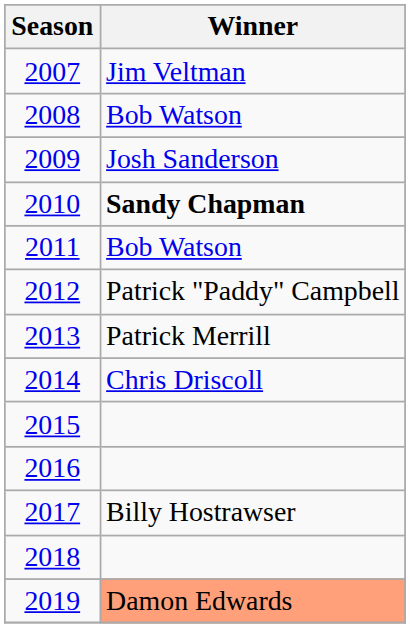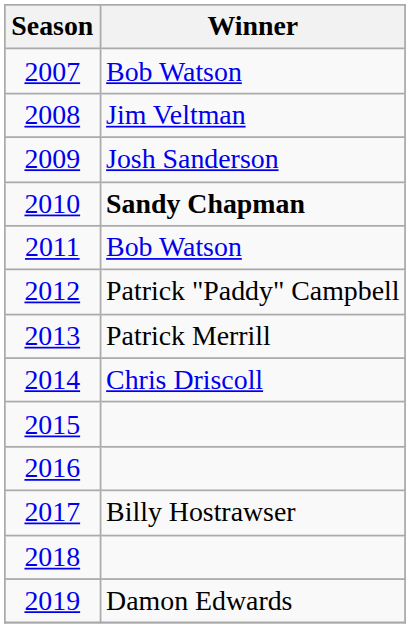(176, 70) Jim Veltman -> (174, 70) Bob Watson
(174, 114) Bob Watson -> (176, 114) Jim Veltman
(199, 600) lightsalmon background -> (199, 600) no background
